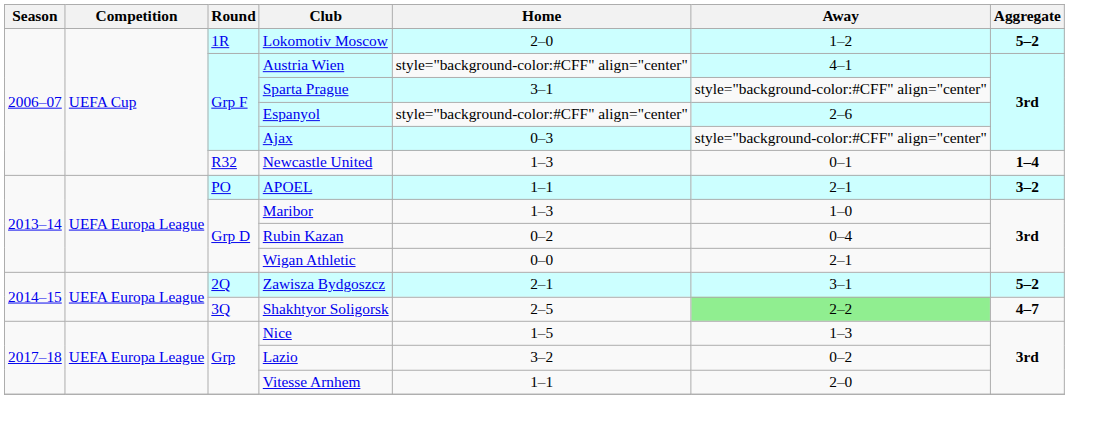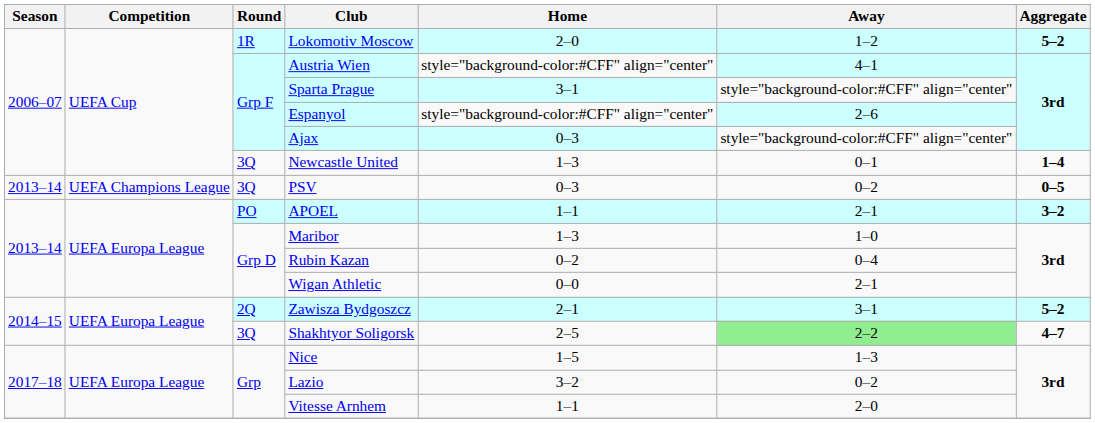(224, 162) R32 -> (246, 162) 3Q
+ row: (302, 187)
